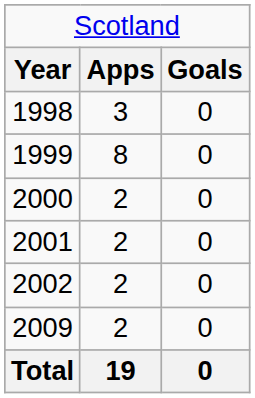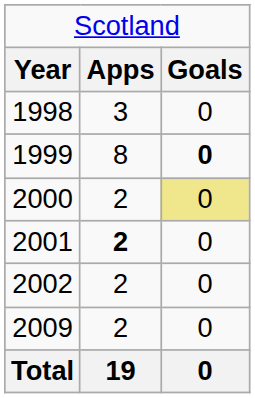(205, 155) normal -> (205, 155) bold
(205, 198) no background -> (205, 198) khaki background
(121, 241) normal -> (121, 241) bold
